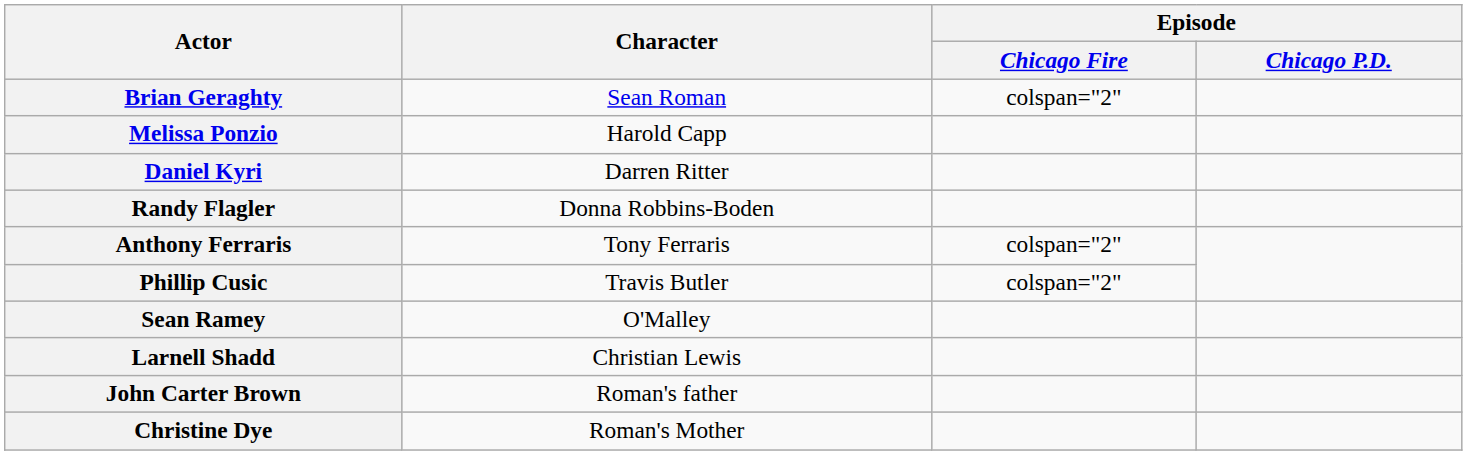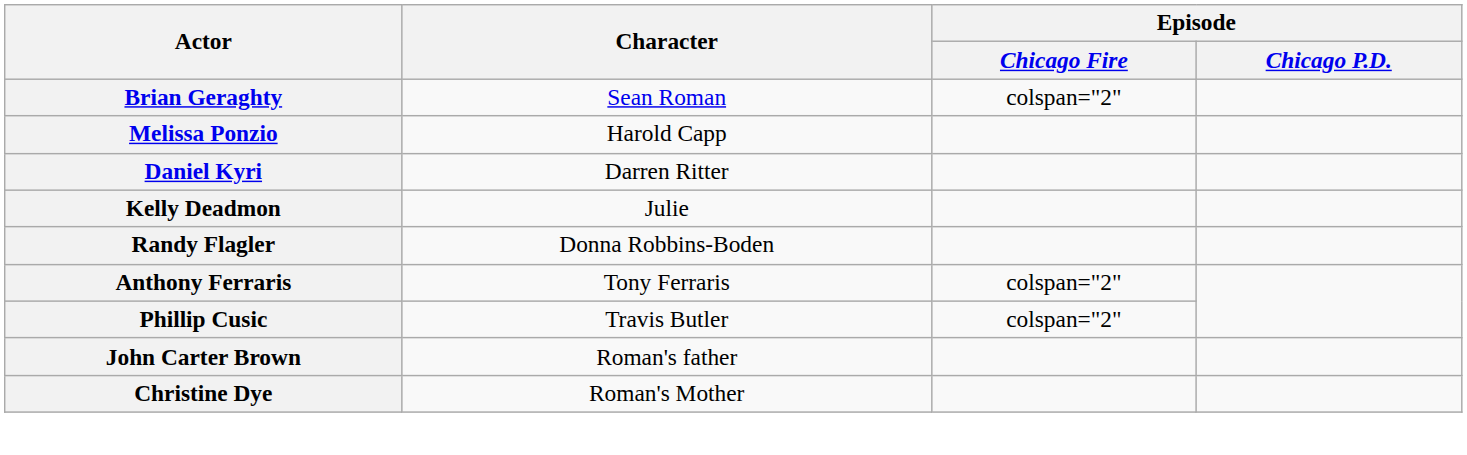+ row: (203, 208)
- row: (203, 319)
- row: (203, 356)
